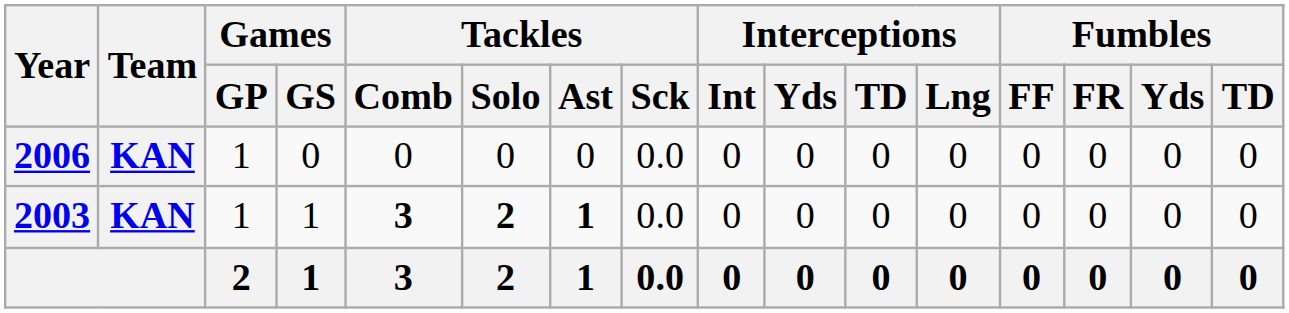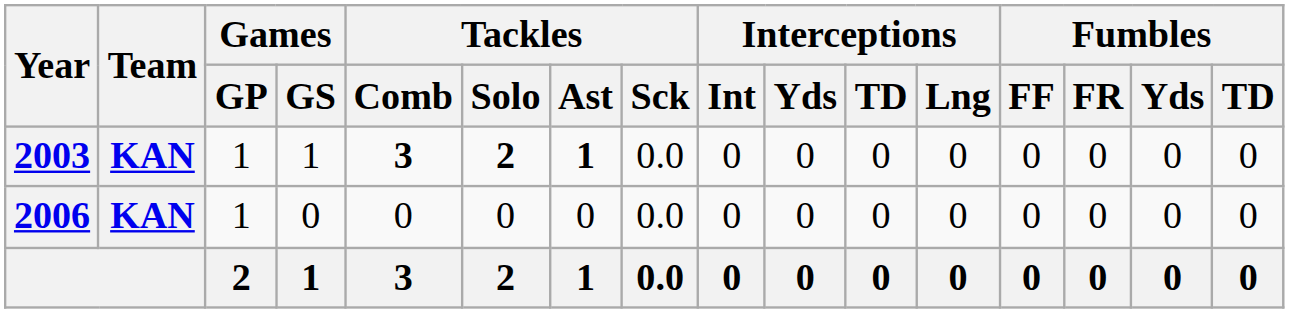rows swapped: (52, 215) <-> (52, 155)
